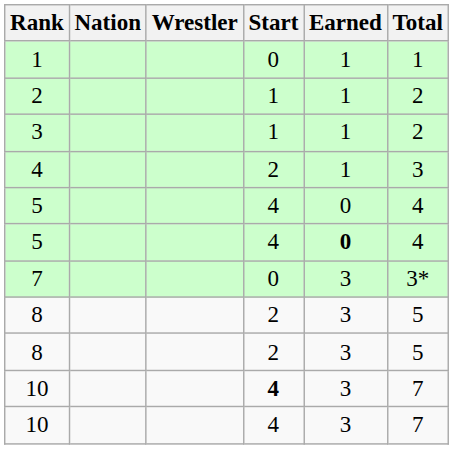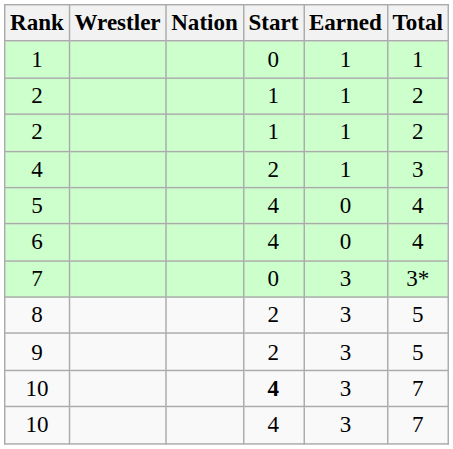columns swapped: (195, 22) <-> (108, 22)
(37, 132) 3 -> (37, 132) 2
(37, 242) 5 -> (37, 242) 6
(345, 242) bold -> (345, 242) normal
(37, 351) 8 -> (37, 351) 9
